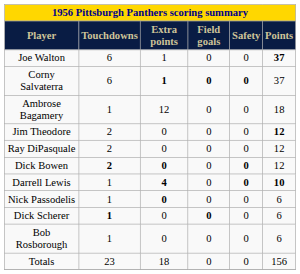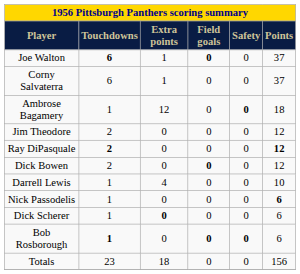(109, 58) normal -> (109, 58) bold
(209, 58) normal -> (209, 58) bold
(279, 58) bold -> (279, 58) normal
(164, 80) bold -> (164, 80) normal
(209, 80) bold -> (209, 80) normal
(246, 80) bold -> (246, 80) normal
(246, 109) normal -> (246, 109) bold
(279, 132) bold -> (279, 132) normal
(109, 148) normal -> (109, 148) bold
(279, 148) normal -> (279, 148) bold
(109, 165) bold -> (109, 165) normal
(164, 165) bold -> (164, 165) normal
(209, 165) normal -> (209, 165) bold
(246, 165) bold -> (246, 165) normal
(164, 182) bold -> (164, 182) normal
(246, 182) bold -> (246, 182) normal
(279, 182) bold -> (279, 182) normal
(164, 199) bold -> (164, 199) normal
(279, 199) normal -> (279, 199) bold
(109, 215) bold -> (109, 215) normal
(164, 215) normal -> (164, 215) bold
(209, 215) bold -> (209, 215) normal
(109, 238) normal -> (109, 238) bold
(209, 238) normal -> (209, 238) bold
(246, 238) normal -> (246, 238) bold
